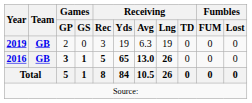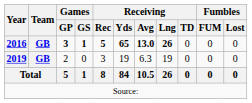rows swapped: (17, 59) <-> (17, 43)
